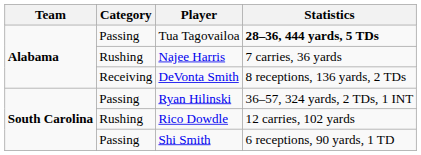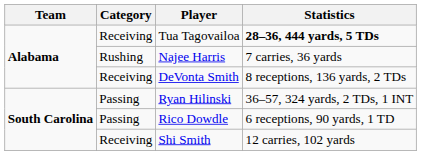(119, 35) Passing -> (126, 35) Receiving
(121, 119) Rushing -> (119, 119) Passing
(300, 119) 12 carries, 102 yards -> (320, 119) 6 receptions, 90 yards, 1 TD
(119, 139) Passing -> (126, 139) Receiving
(320, 139) 6 receptions, 90 yards, 1 TD -> (300, 139) 12 carries, 102 yards
